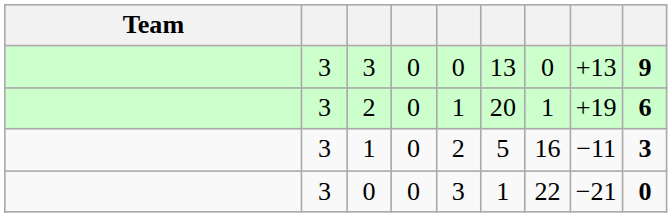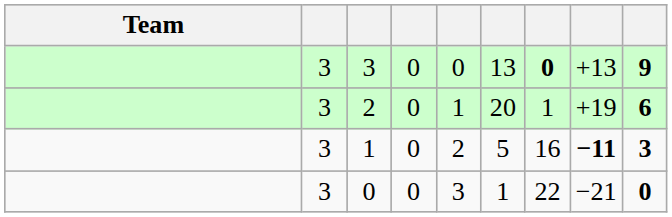(548, 66) normal -> (548, 66) bold
(596, 149) normal -> (596, 149) bold
